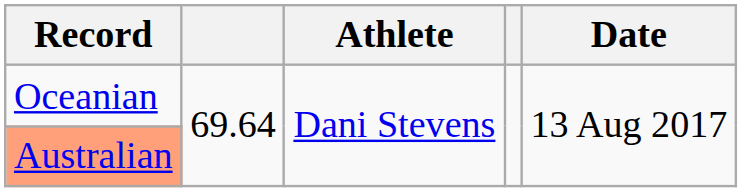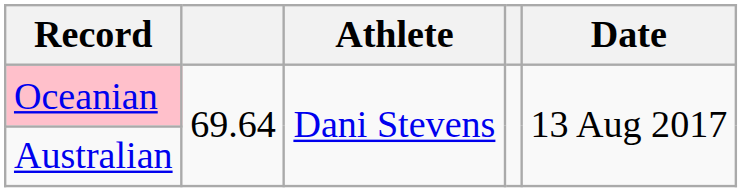(86, 95) no background -> (86, 95) pink background
(93, 155) lightsalmon background -> (93, 155) no background
